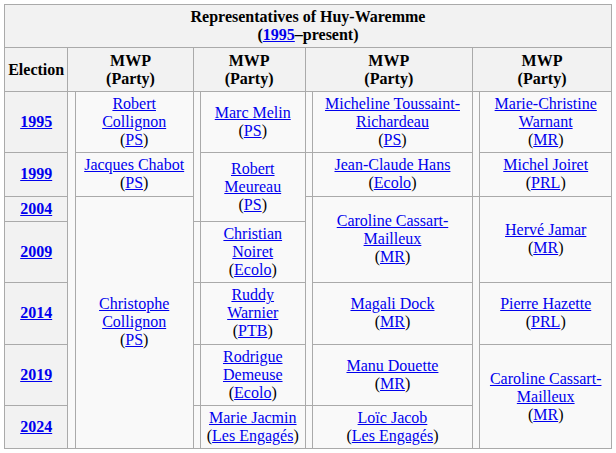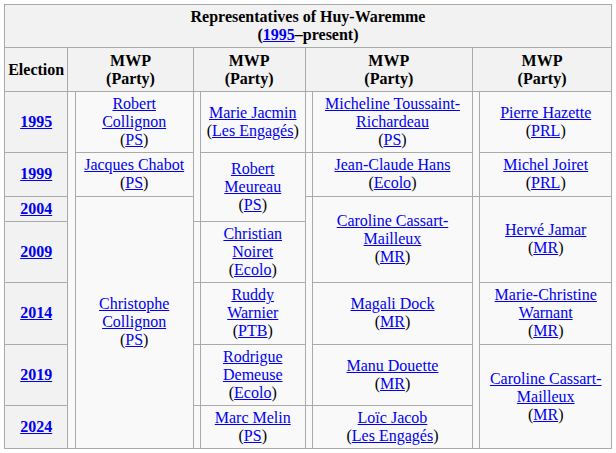(253, 121) Marc Melin (PS) -> (253, 121) Marie Jacmin (Les Engagés)
(546, 121) Marie-Christine Warnant (MR) -> (546, 121) Pierre Hazette (PRL)
(546, 313) Pierre Hazette (PRL) -> (546, 313) Marie-Christine Warnant (MR)
(253, 427) Marie Jacmin (Les Engagés) -> (253, 427) Marc Melin (PS)
